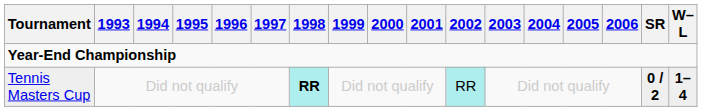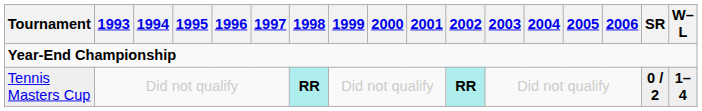(466, 86) normal -> (466, 86) bold
